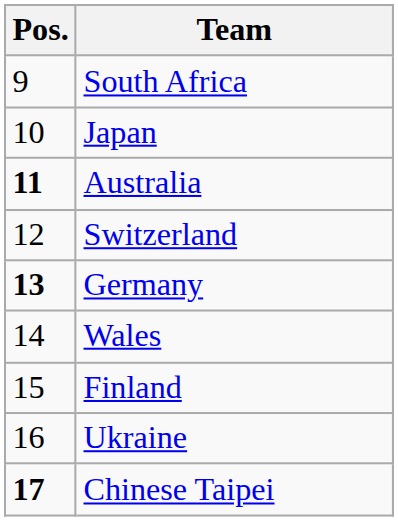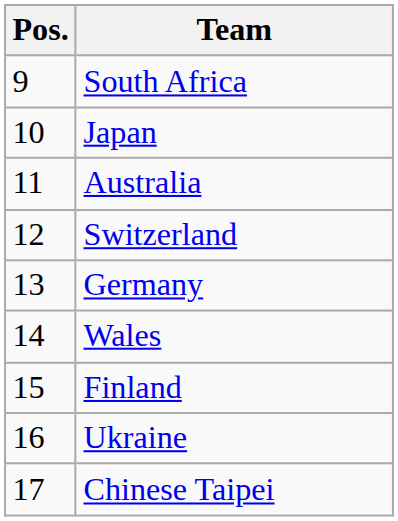(28, 183) bold -> (28, 183) normal
(28, 285) bold -> (28, 285) normal
(28, 489) bold -> (28, 489) normal
